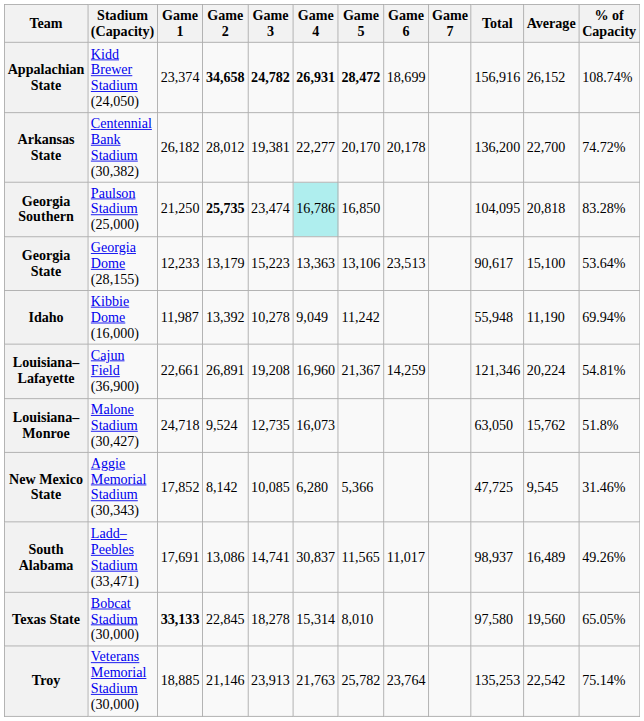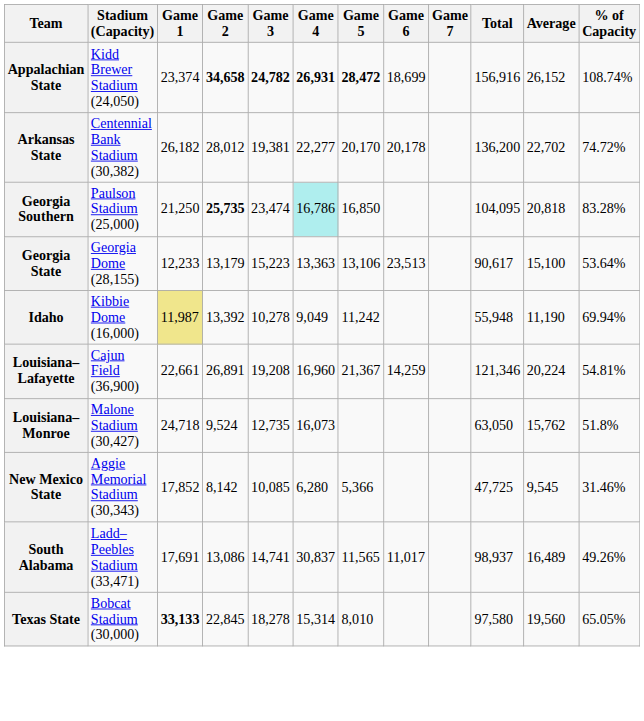(546, 147) 22,700 -> (546, 147) 22,702
(180, 317) no background -> (180, 317) khaki background
- row: (46, 681)
